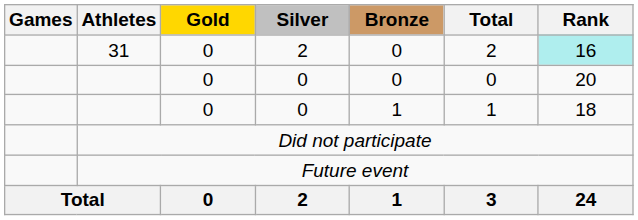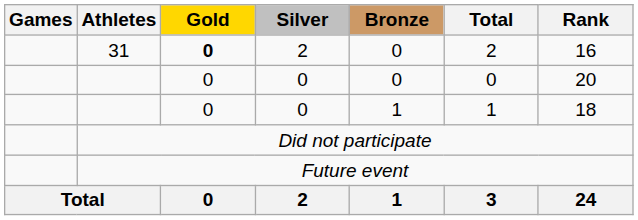(208, 50) normal -> (208, 50) bold
(586, 50) paleturquoise background -> (586, 50) no background
